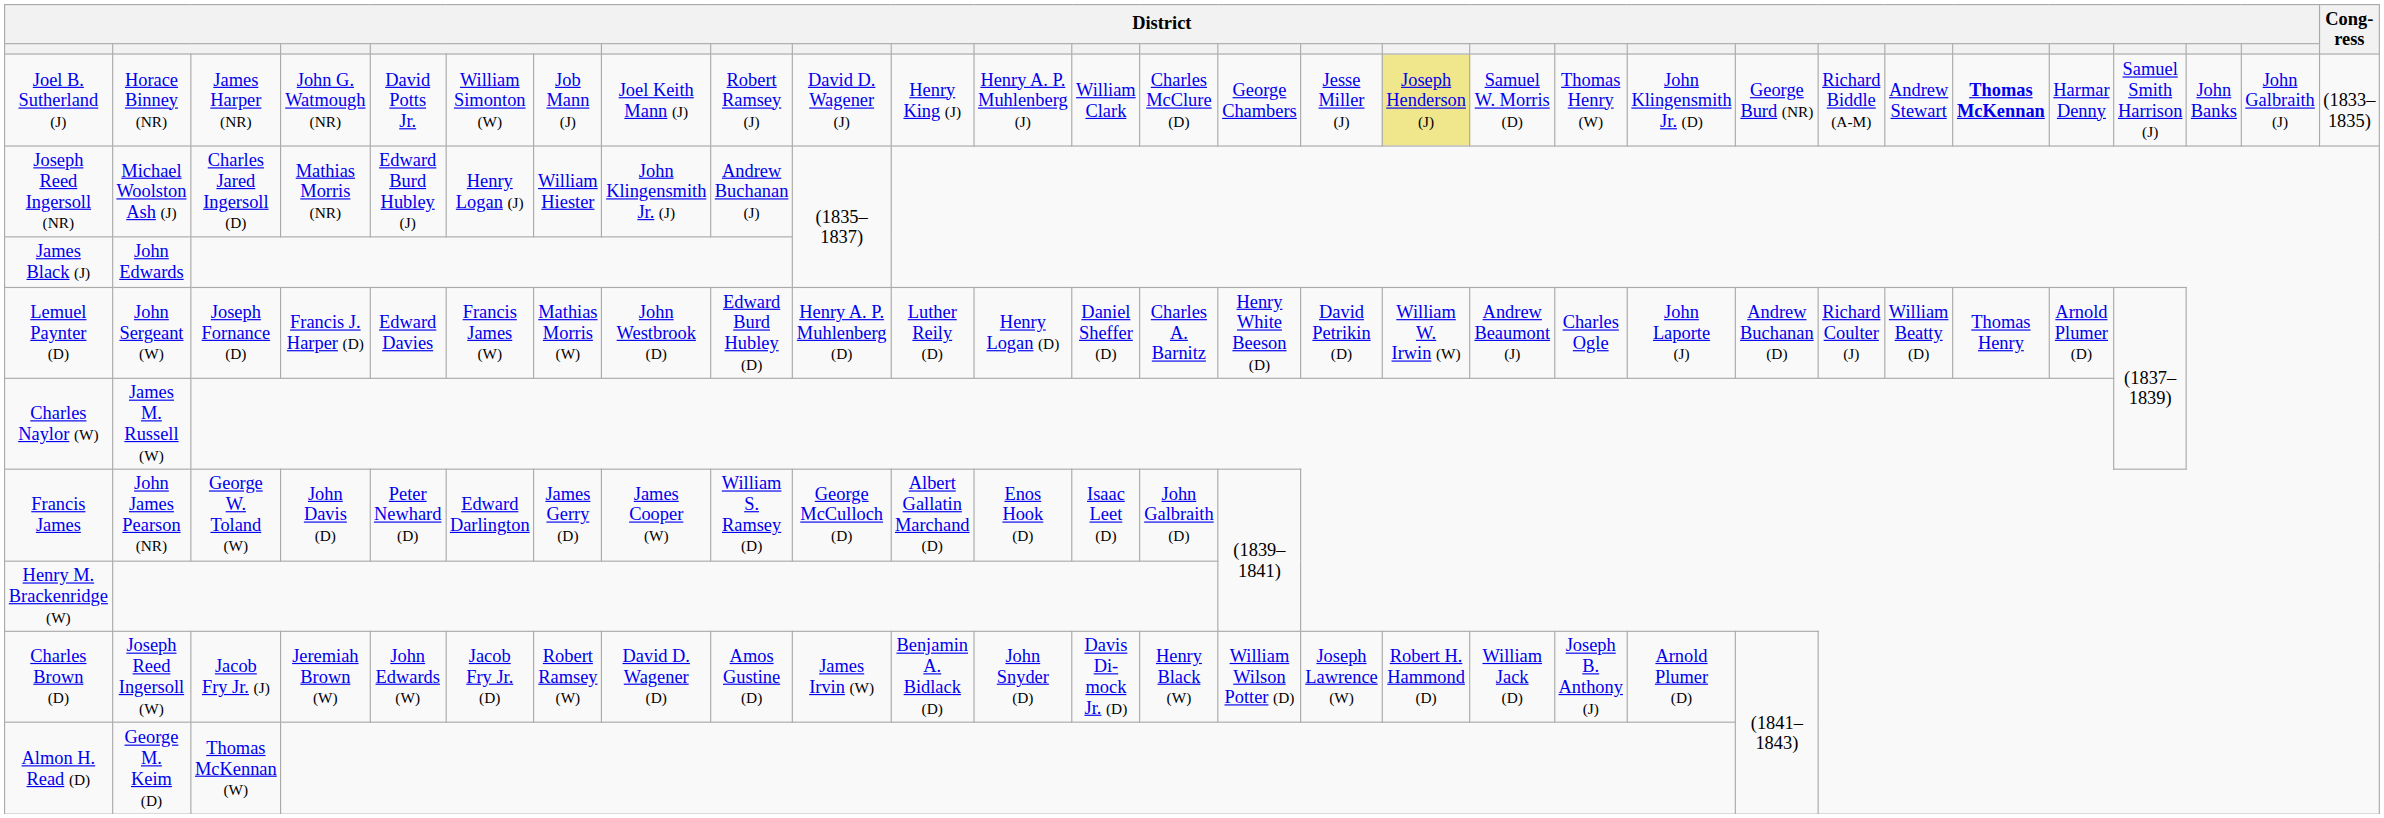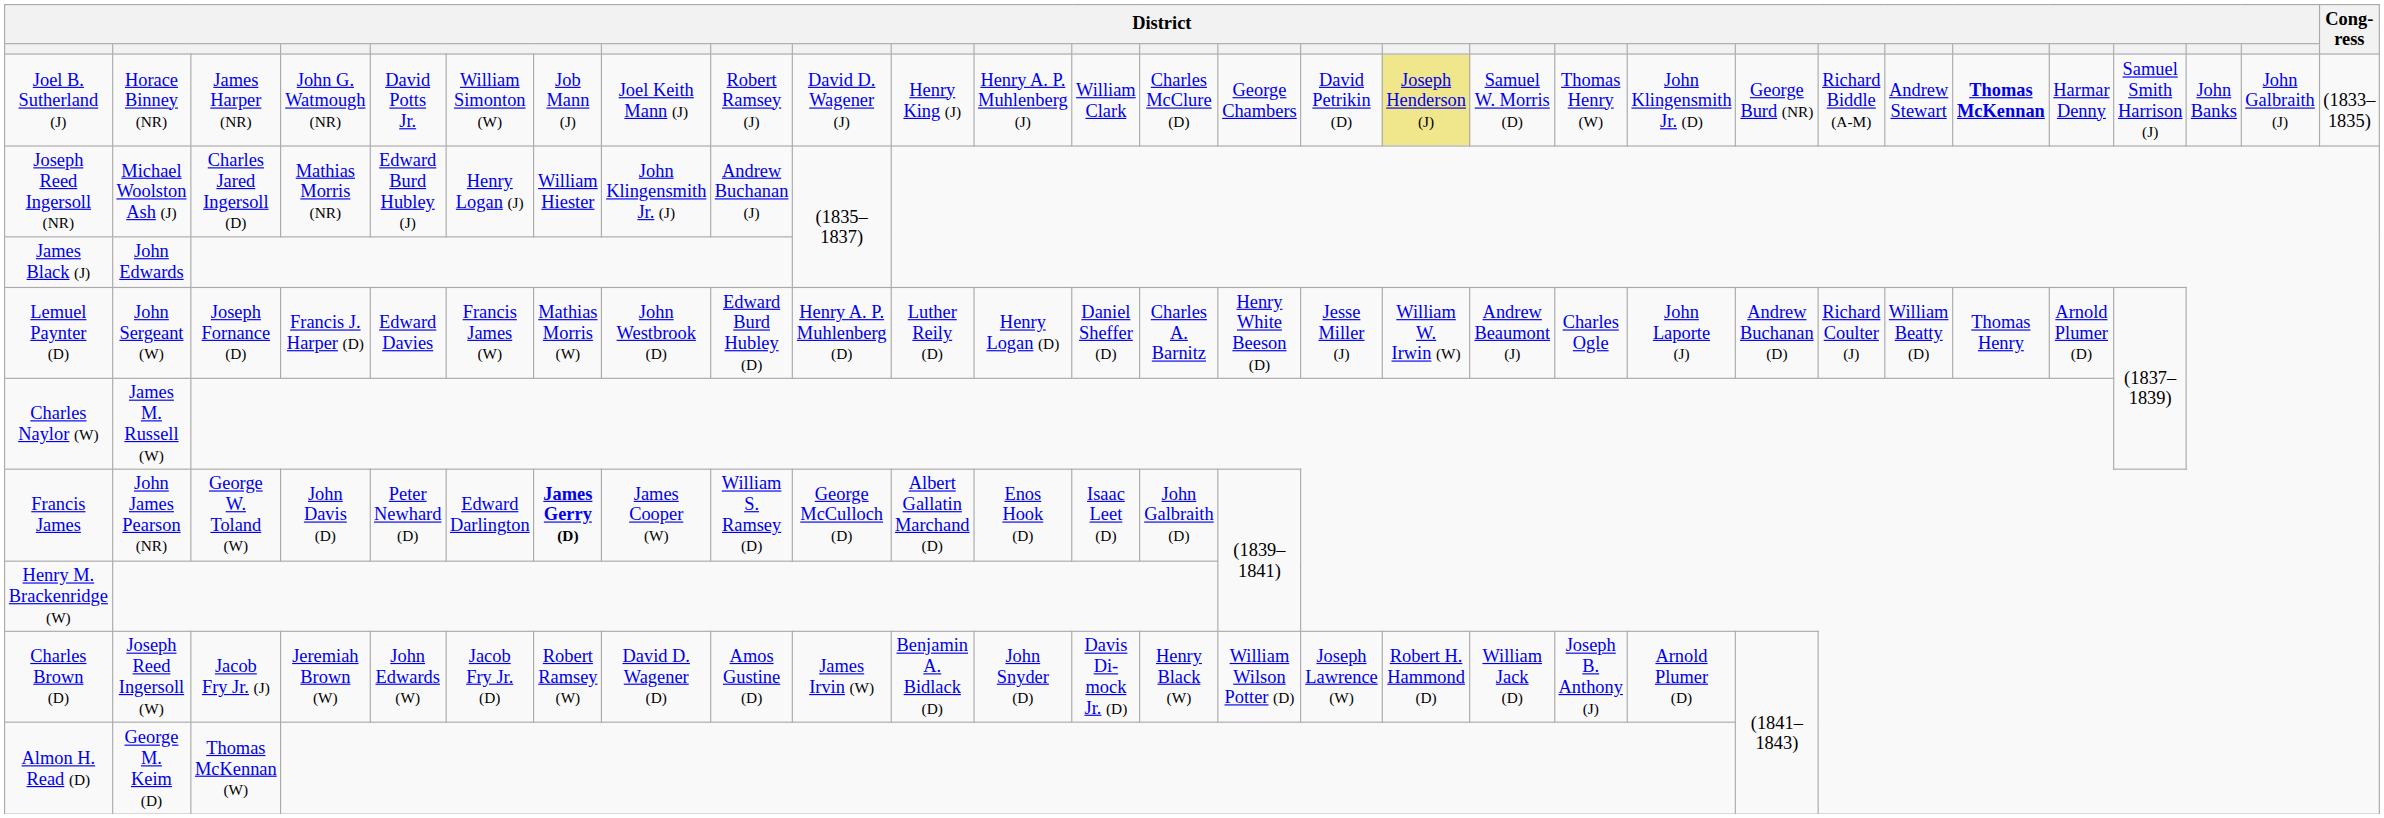(1341, 100) Jesse Miller (J) -> (1341, 100) David Petrikin (D)
(1341, 332) David Petrikin (D) -> (1341, 332) Jesse Miller (J)
(568, 515) normal -> (568, 515) bold
